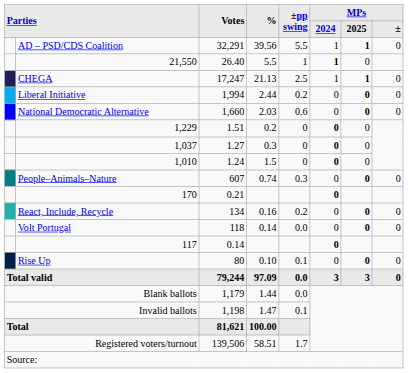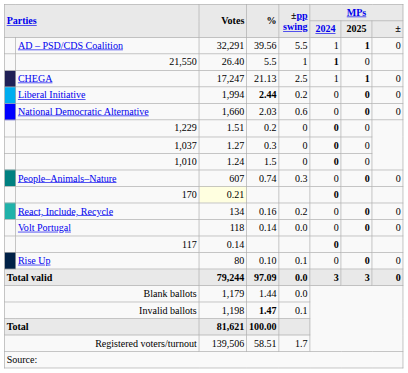(268, 95) normal -> (268, 95) bold
(236, 194) no background -> (236, 194) lightyellow background
(268, 310) normal -> (268, 310) bold
